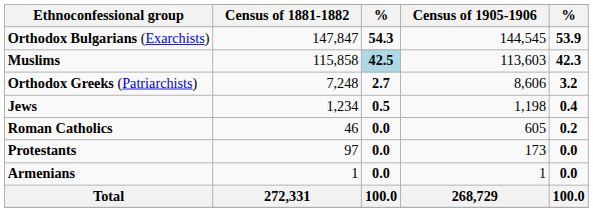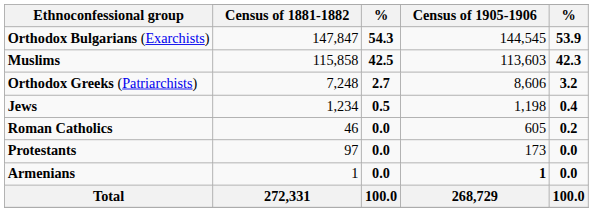(381, 60) lightblue background -> (381, 60) no background
(542, 173) normal -> (542, 173) bold
